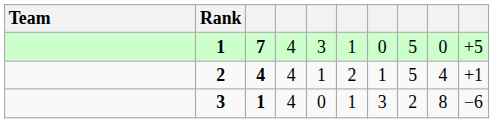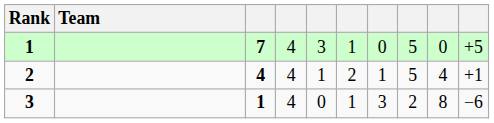columns swapped: (221, 18) <-> (30, 18)
